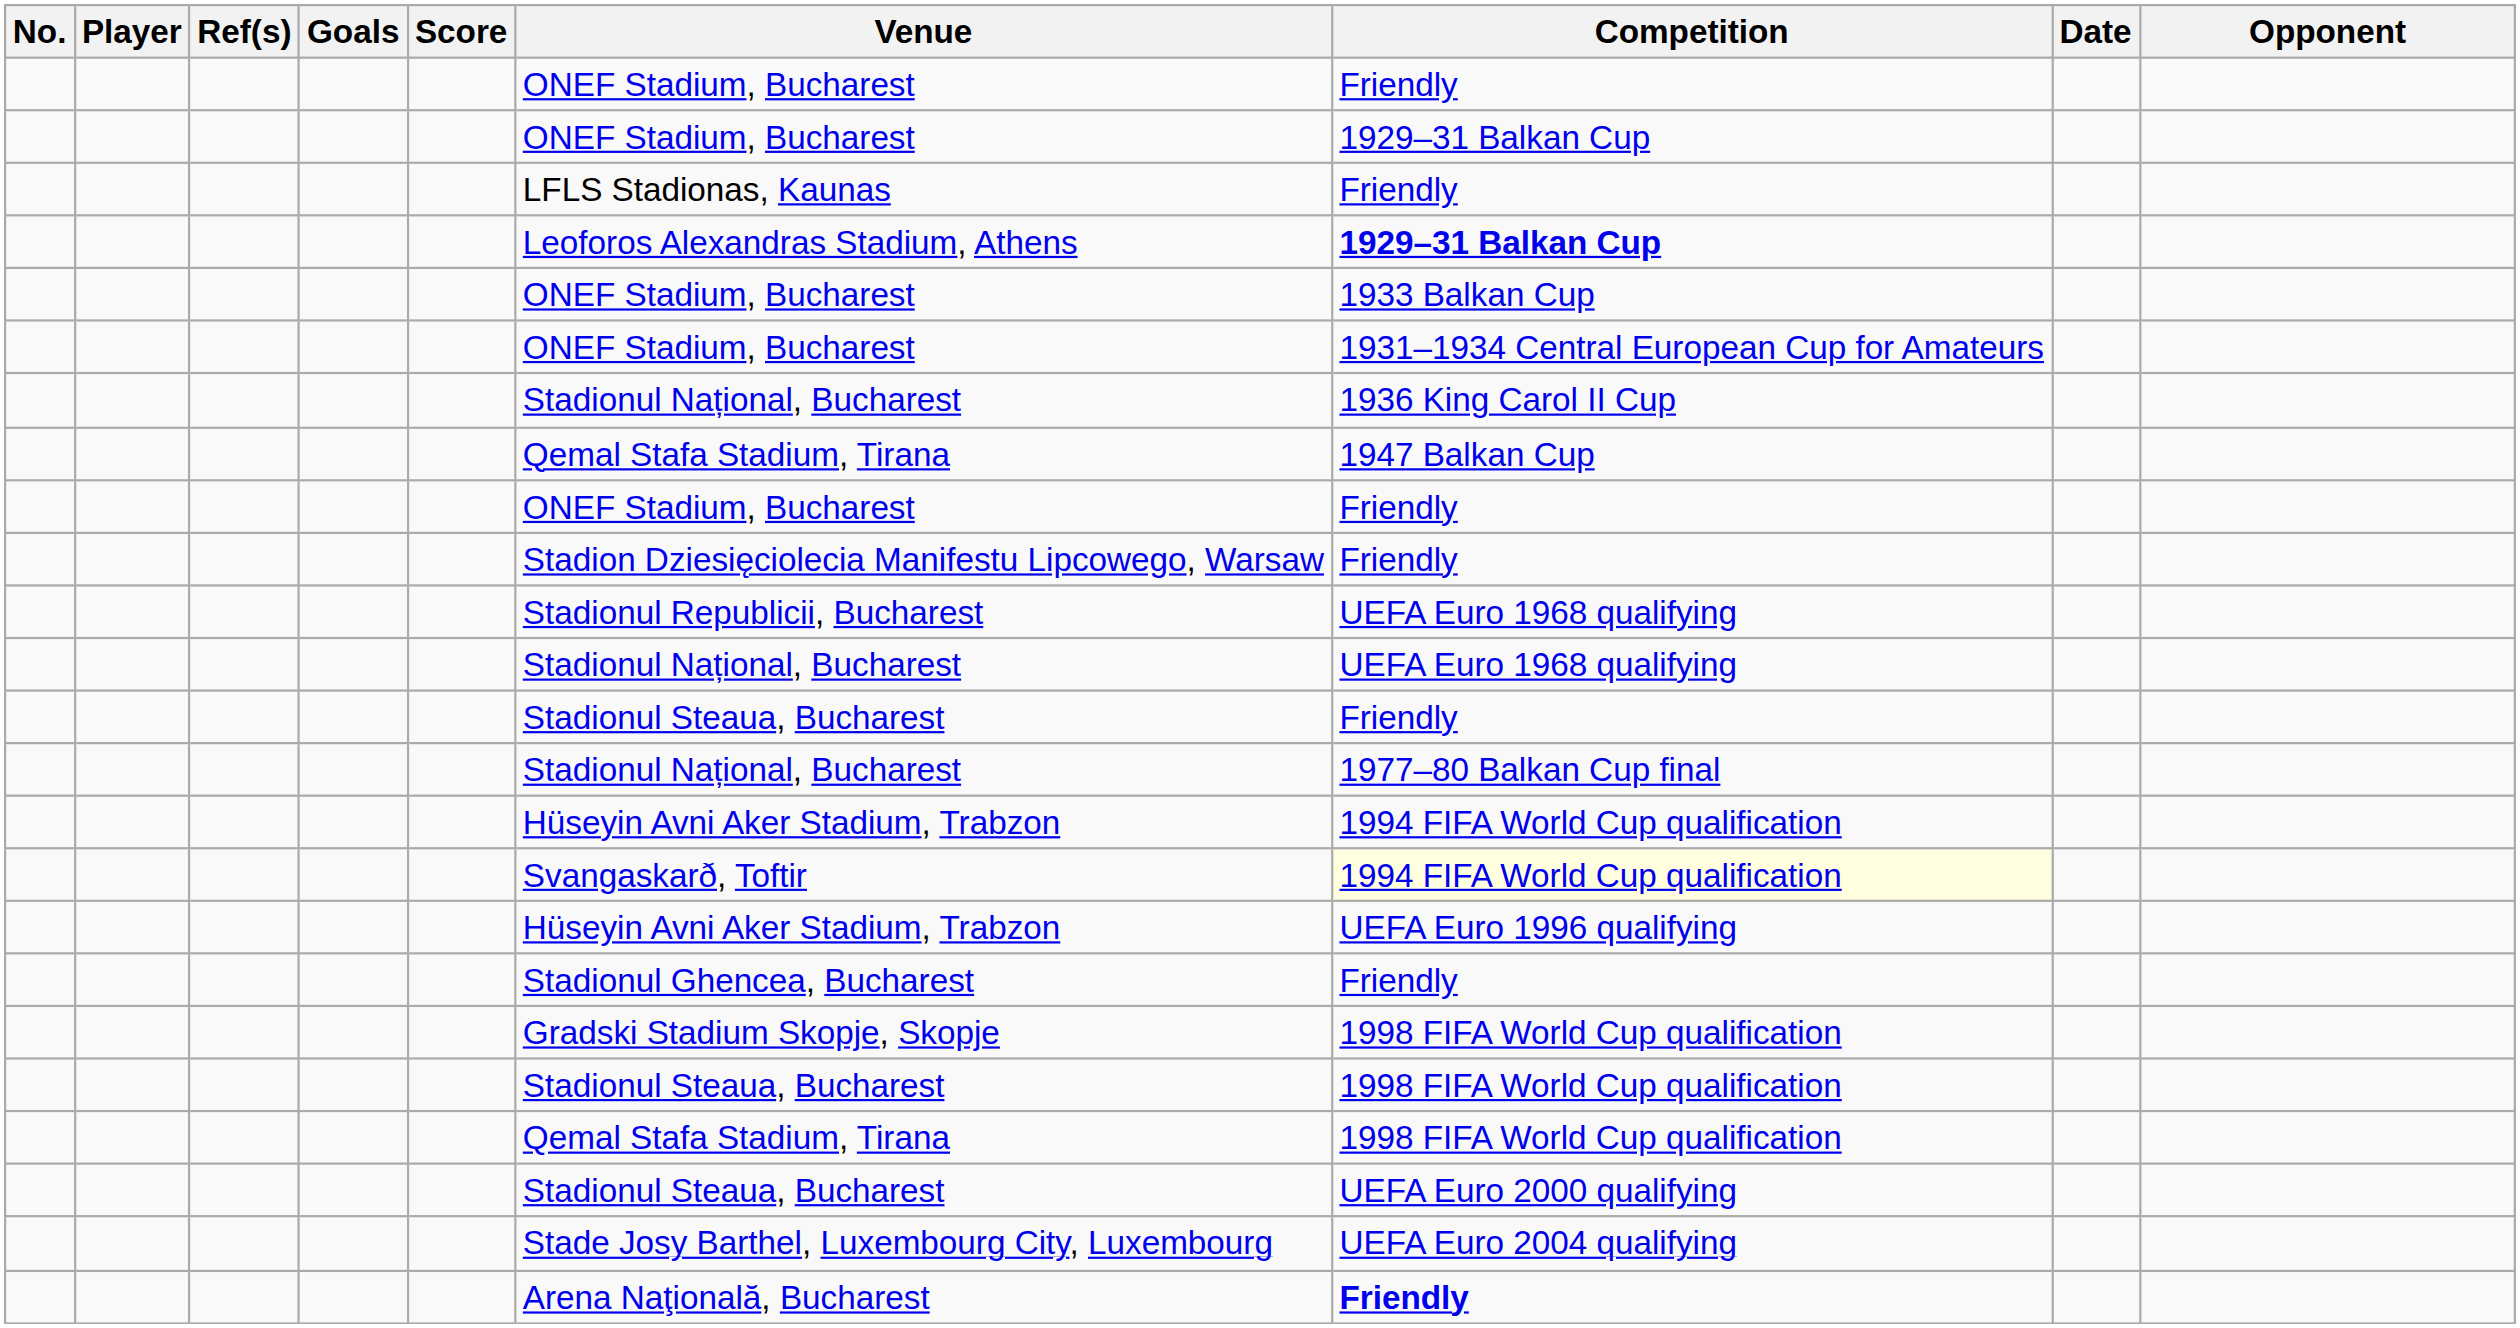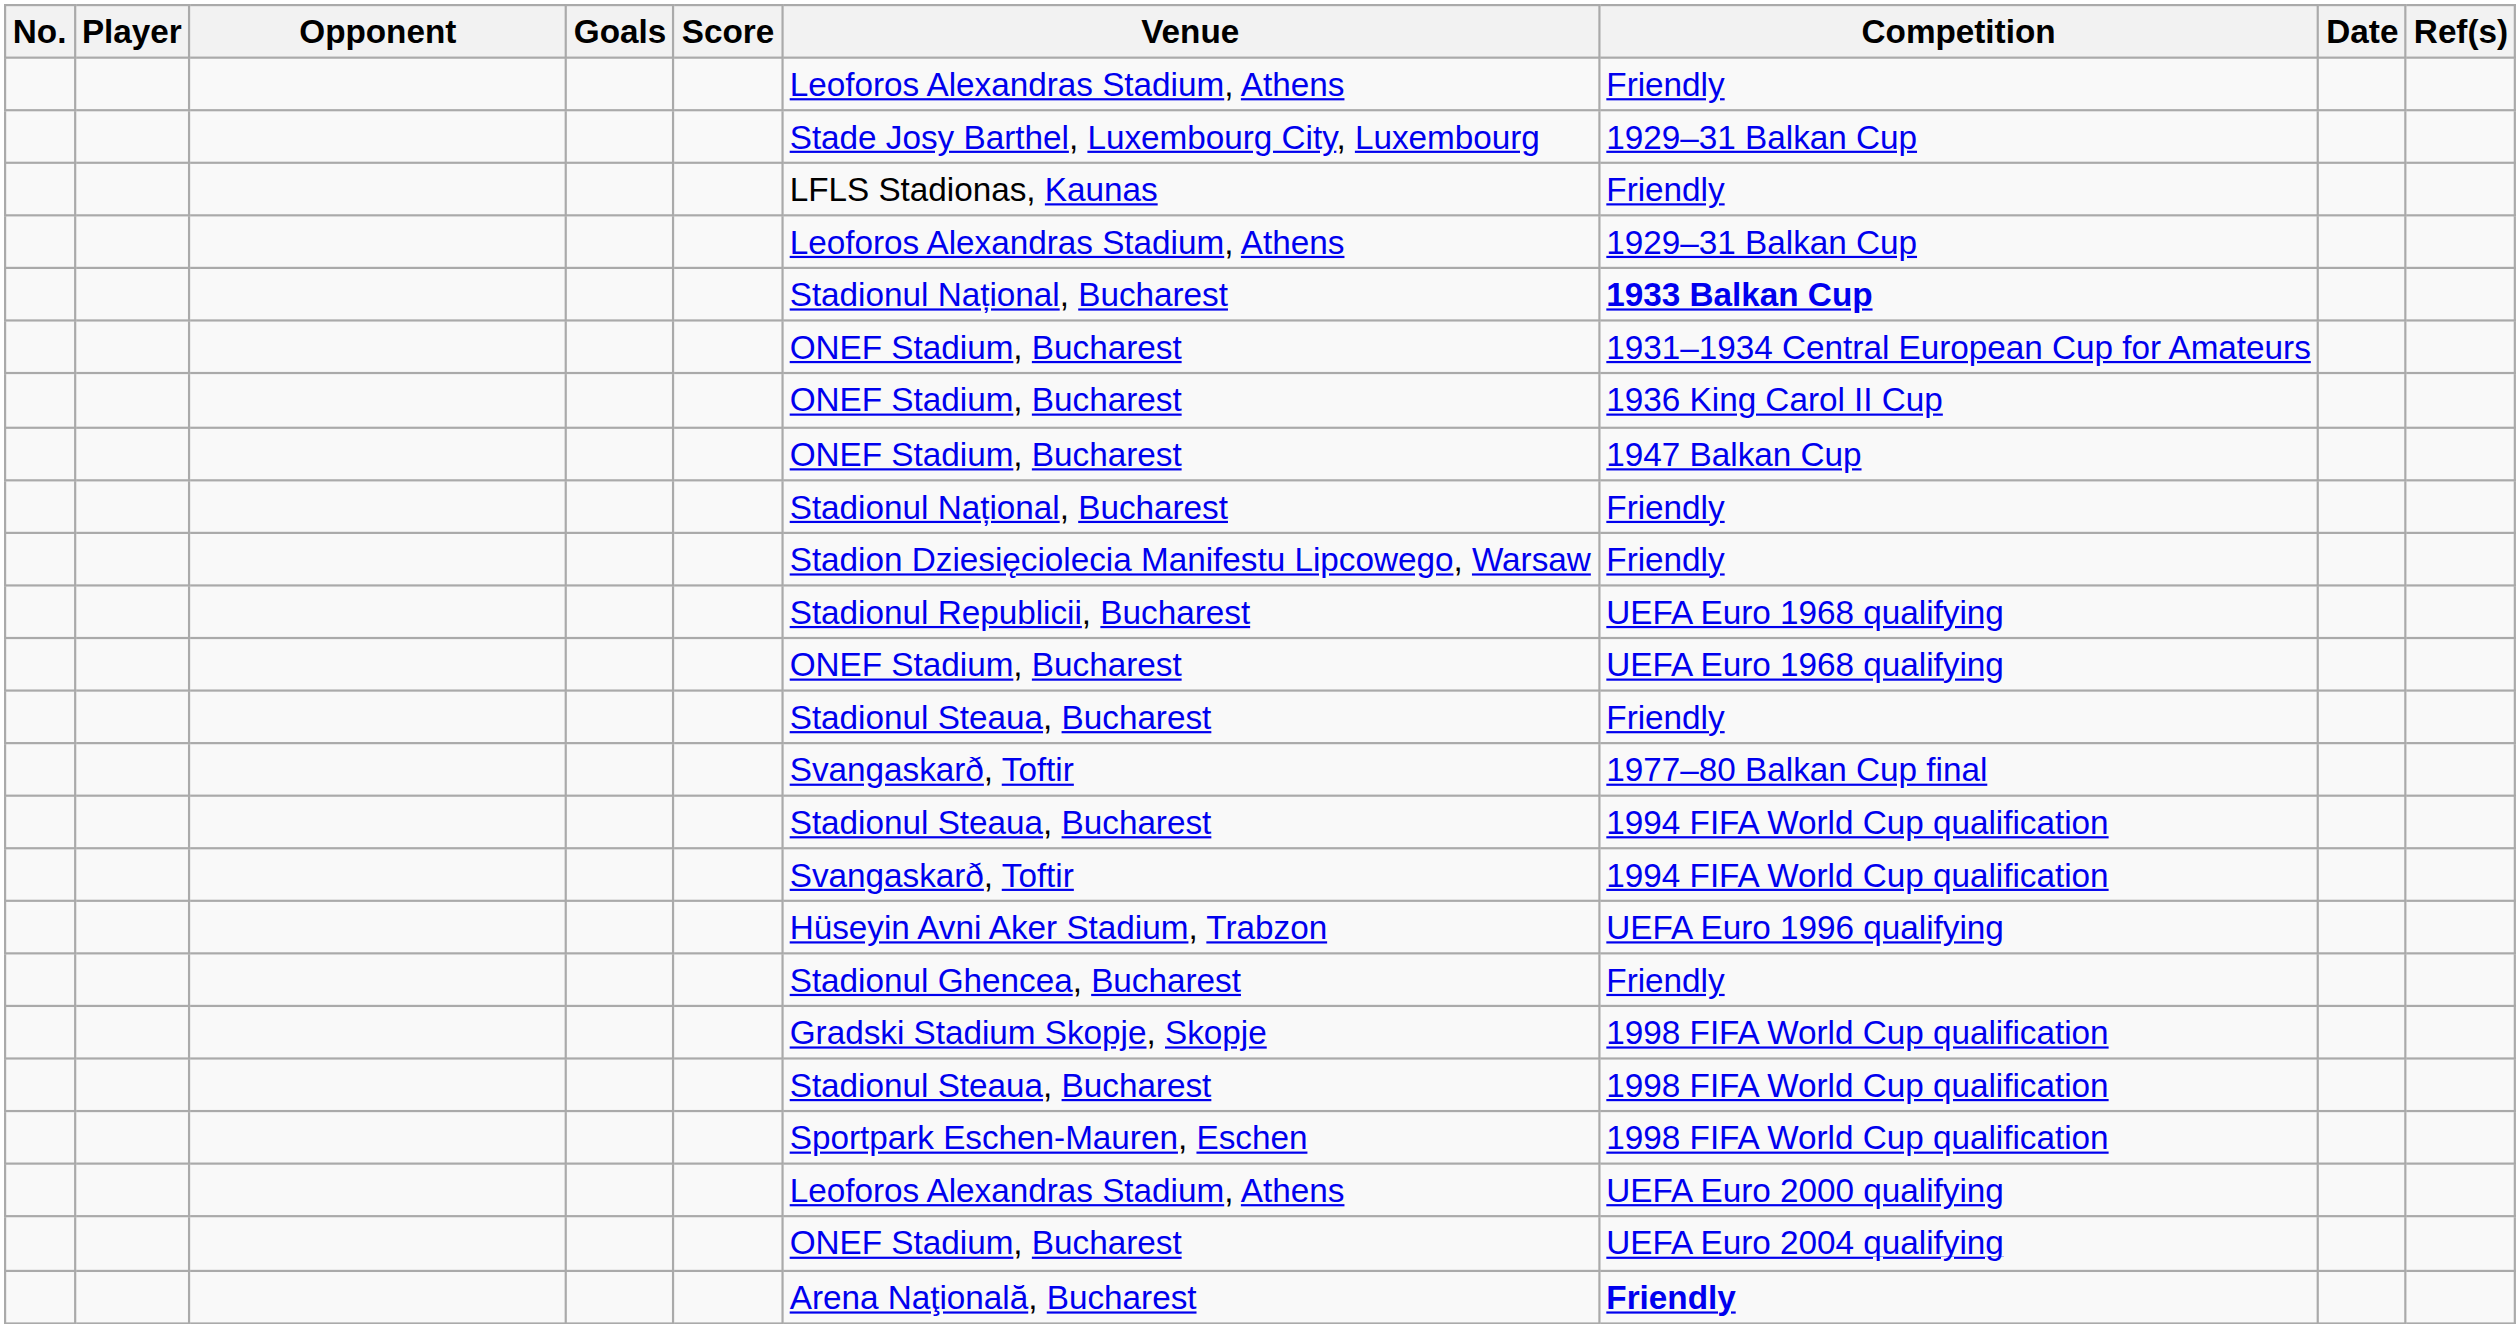columns swapped: (2328, 32) <-> (244, 32)
(719, 84) ONEF Stadium, Bucharest -> (1067, 84) Leoforos Alexandras Stadium, Athens
(719, 137) ONEF Stadium, Bucharest -> (1165, 137) Stade Josy Barthel, Luxembourg City, Luxembourg
(1500, 242) bold -> (1762, 242) normal
(719, 295) ONEF Stadium, Bucharest -> (1009, 295) Stadionul Național, Bucharest
(1467, 295) normal -> (1739, 295) bold
(742, 401) Stadionul Național, Bucharest -> (986, 401) ONEF Stadium, Bucharest
(736, 453) Qemal Stafa Stadium, Tirana -> (986, 453) ONEF Stadium, Bucharest
(719, 506) ONEF Stadium, Bucharest -> (1009, 506) Stadionul Național, Bucharest
(742, 664) Stadionul Național, Bucharest -> (986, 664) ONEF Stadium, Bucharest
(742, 769) Stadionul Național, Bucharest -> (932, 769) Svangaskarð, Toftir
(792, 822) Hüseyin Avni Aker Stadium, Trabzon -> (1001, 822) Stadionul Steaua, Bucharest
(1591, 875) lightyellow background -> (1857, 875) no background
(736, 1138) Qemal Stafa Stadium, Tirana -> (1049, 1138) Sportpark Eschen-Mauren, Eschen
(734, 1191) Stadionul Steaua, Bucharest -> (1067, 1191) Leoforos Alexandras Stadium, Athens
(898, 1244) Stade Josy Barthel, Luxembourg City, Luxembourg -> (986, 1244) ONEF Stadium, Bucharest
